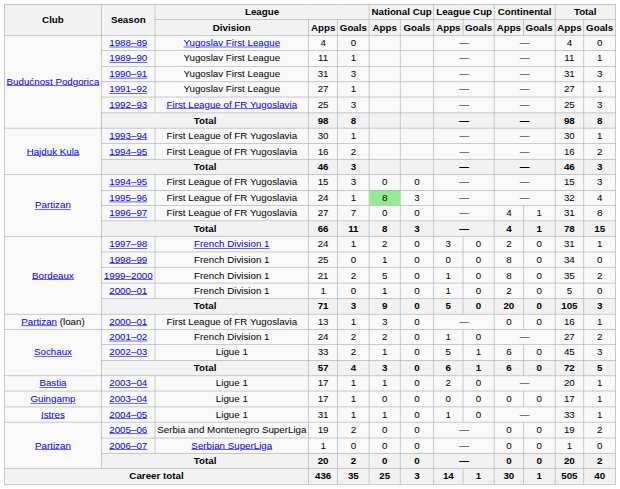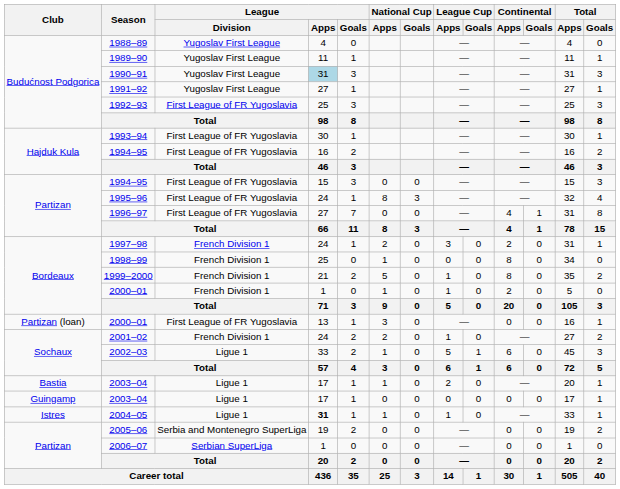(323, 74) no background -> (323, 74) lightblue background
(385, 197) lightgreen background -> (385, 197) no background
(323, 414) normal -> (323, 414) bold
